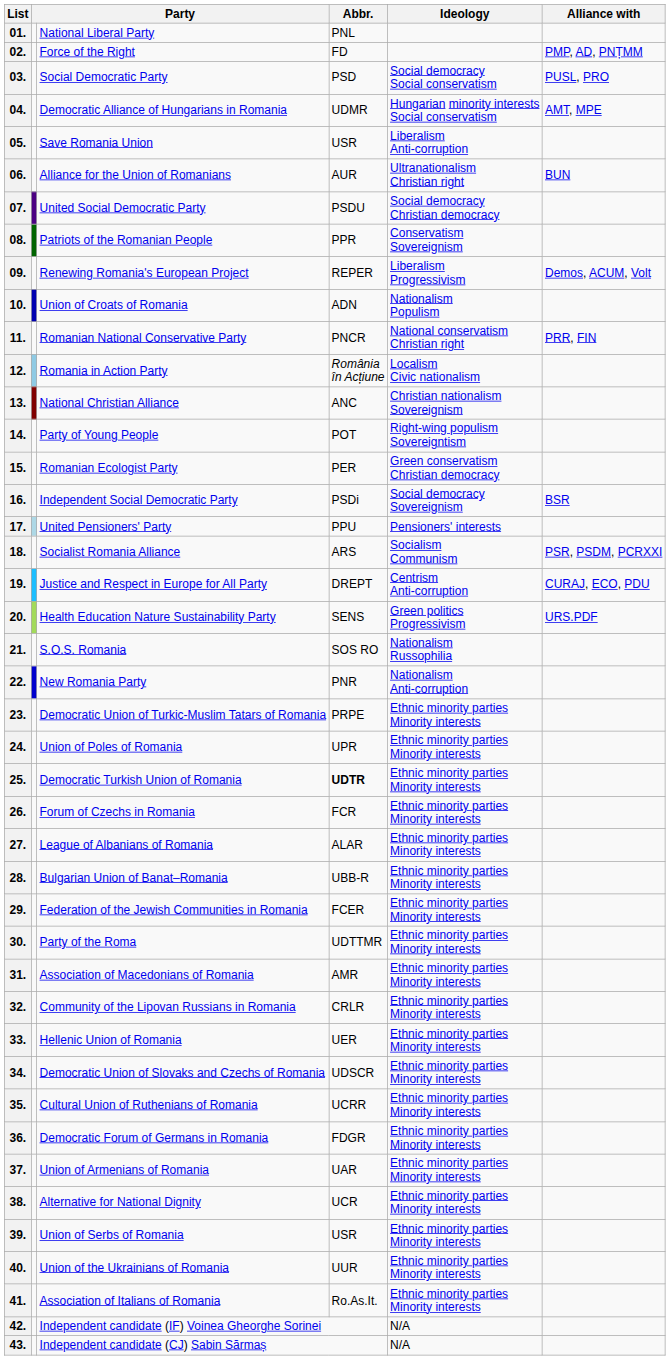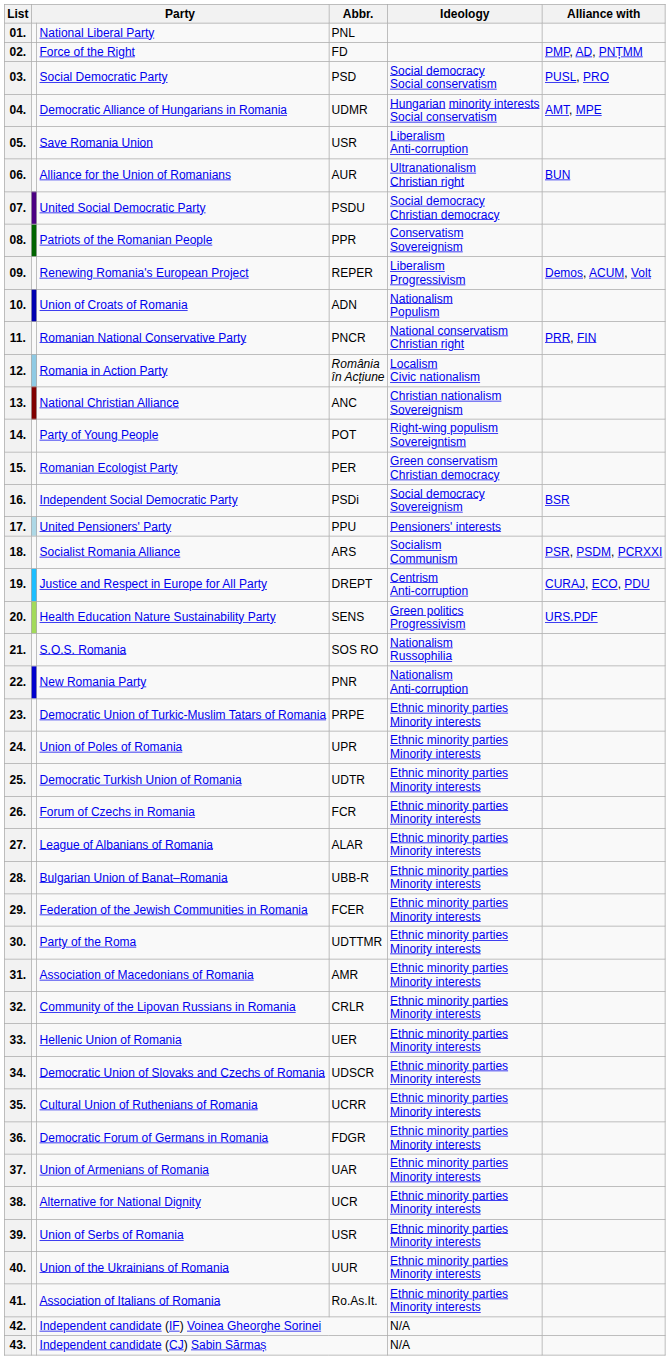(348, 780) bold -> (348, 780) normal
